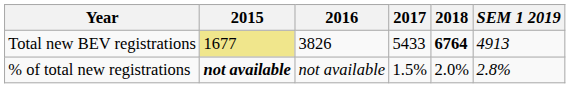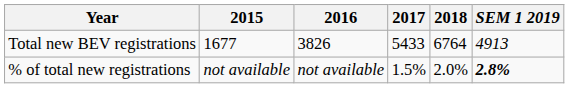(220, 43) khaki background -> (220, 43) no background
(451, 43) bold -> (450, 43) normal
(247, 69) bold -> (247, 69) normal
(494, 69) normal -> (493, 69) bold
